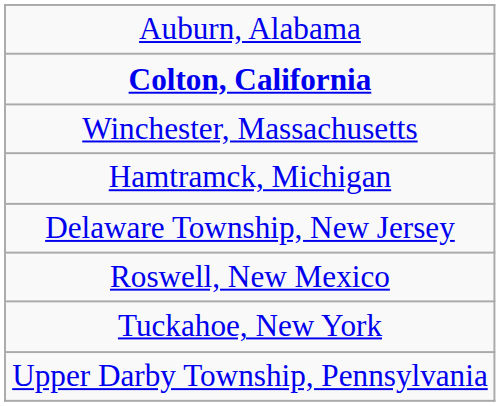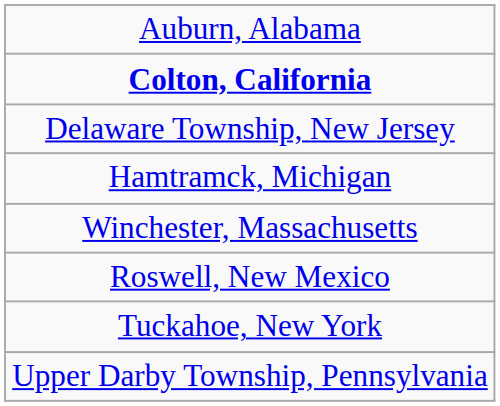(250, 128) Winchester, Massachusetts -> (250, 128) Delaware Township, New Jersey
(250, 227) Delaware Township, New Jersey -> (250, 227) Winchester, Massachusetts
